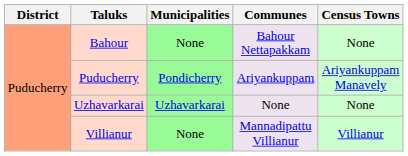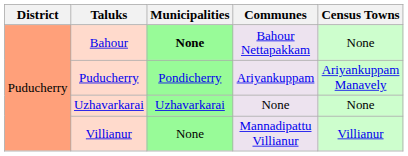(190, 42) normal -> (190, 42) bold
